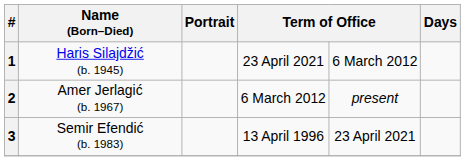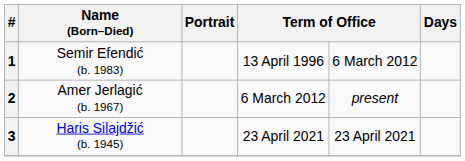(100, 61) Haris Silajdžić (b. 1945) -> (100, 61) Semir Efendić (b. 1983)
(283, 61) 23 April 2021 -> (283, 61) 13 April 1996
(100, 136) Semir Efendić (b. 1983) -> (100, 136) Haris Silajdžić (b. 1945)
(283, 136) 13 April 1996 -> (283, 136) 23 April 2021
